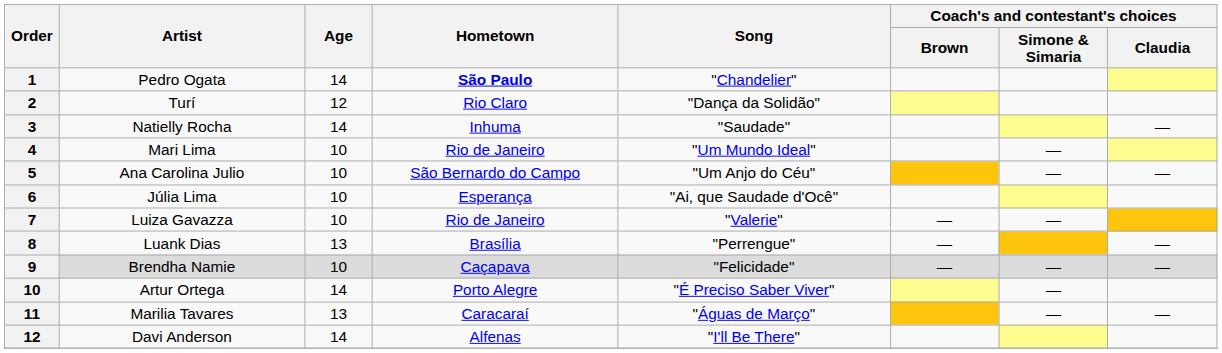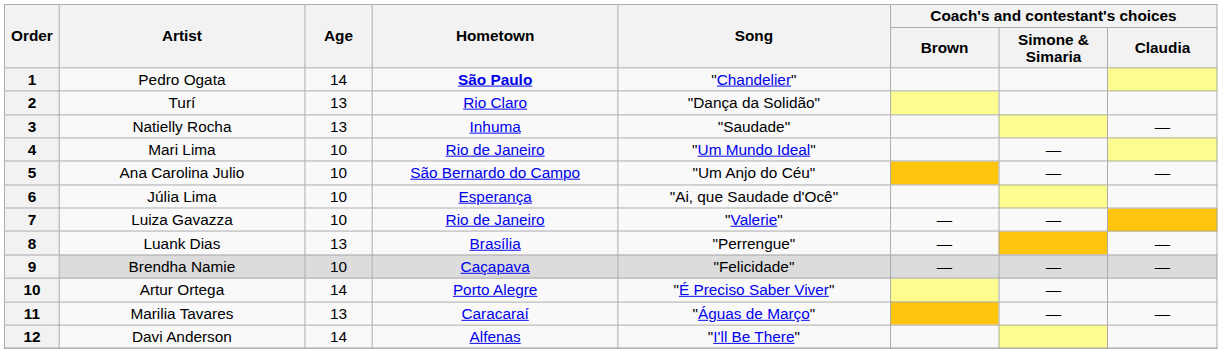(339, 103) 12 -> (339, 103) 13
(339, 126) 14 -> (339, 126) 13
